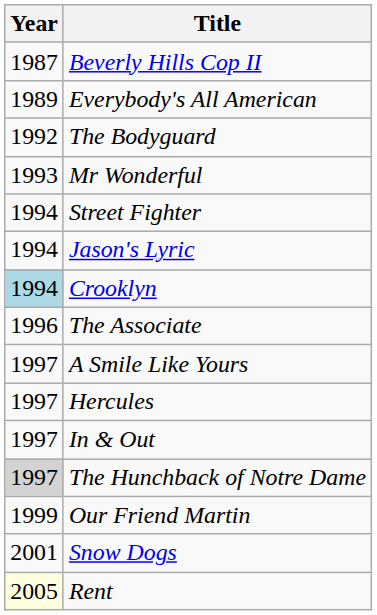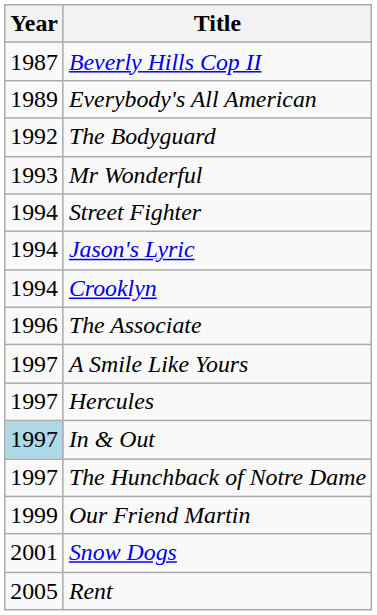(34, 288) lightblue background -> (34, 288) no background
(34, 439) no background -> (34, 439) lightblue background
(34, 477) lightgrey background -> (34, 477) no background
(34, 590) lightyellow background -> (34, 590) no background
